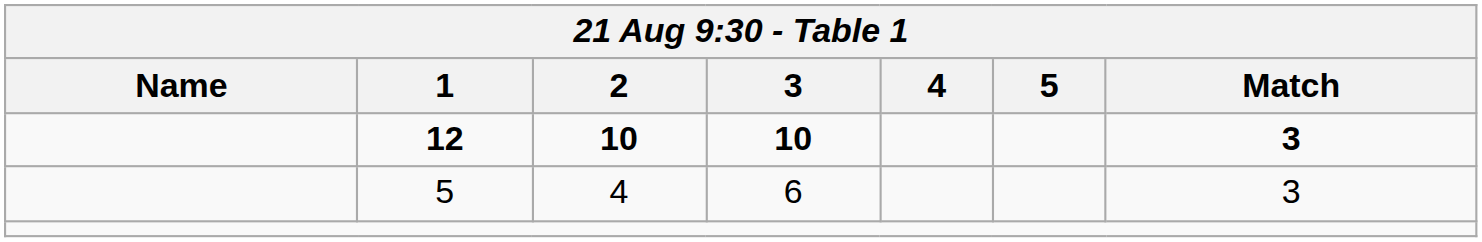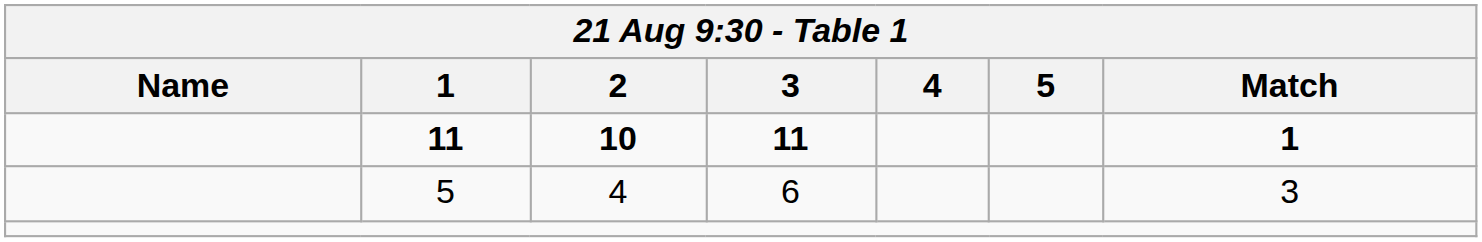(445, 138) 12 -> (445, 138) 11
(793, 138) 10 -> (791, 138) 11
(1291, 138) 3 -> (1290, 138) 1
